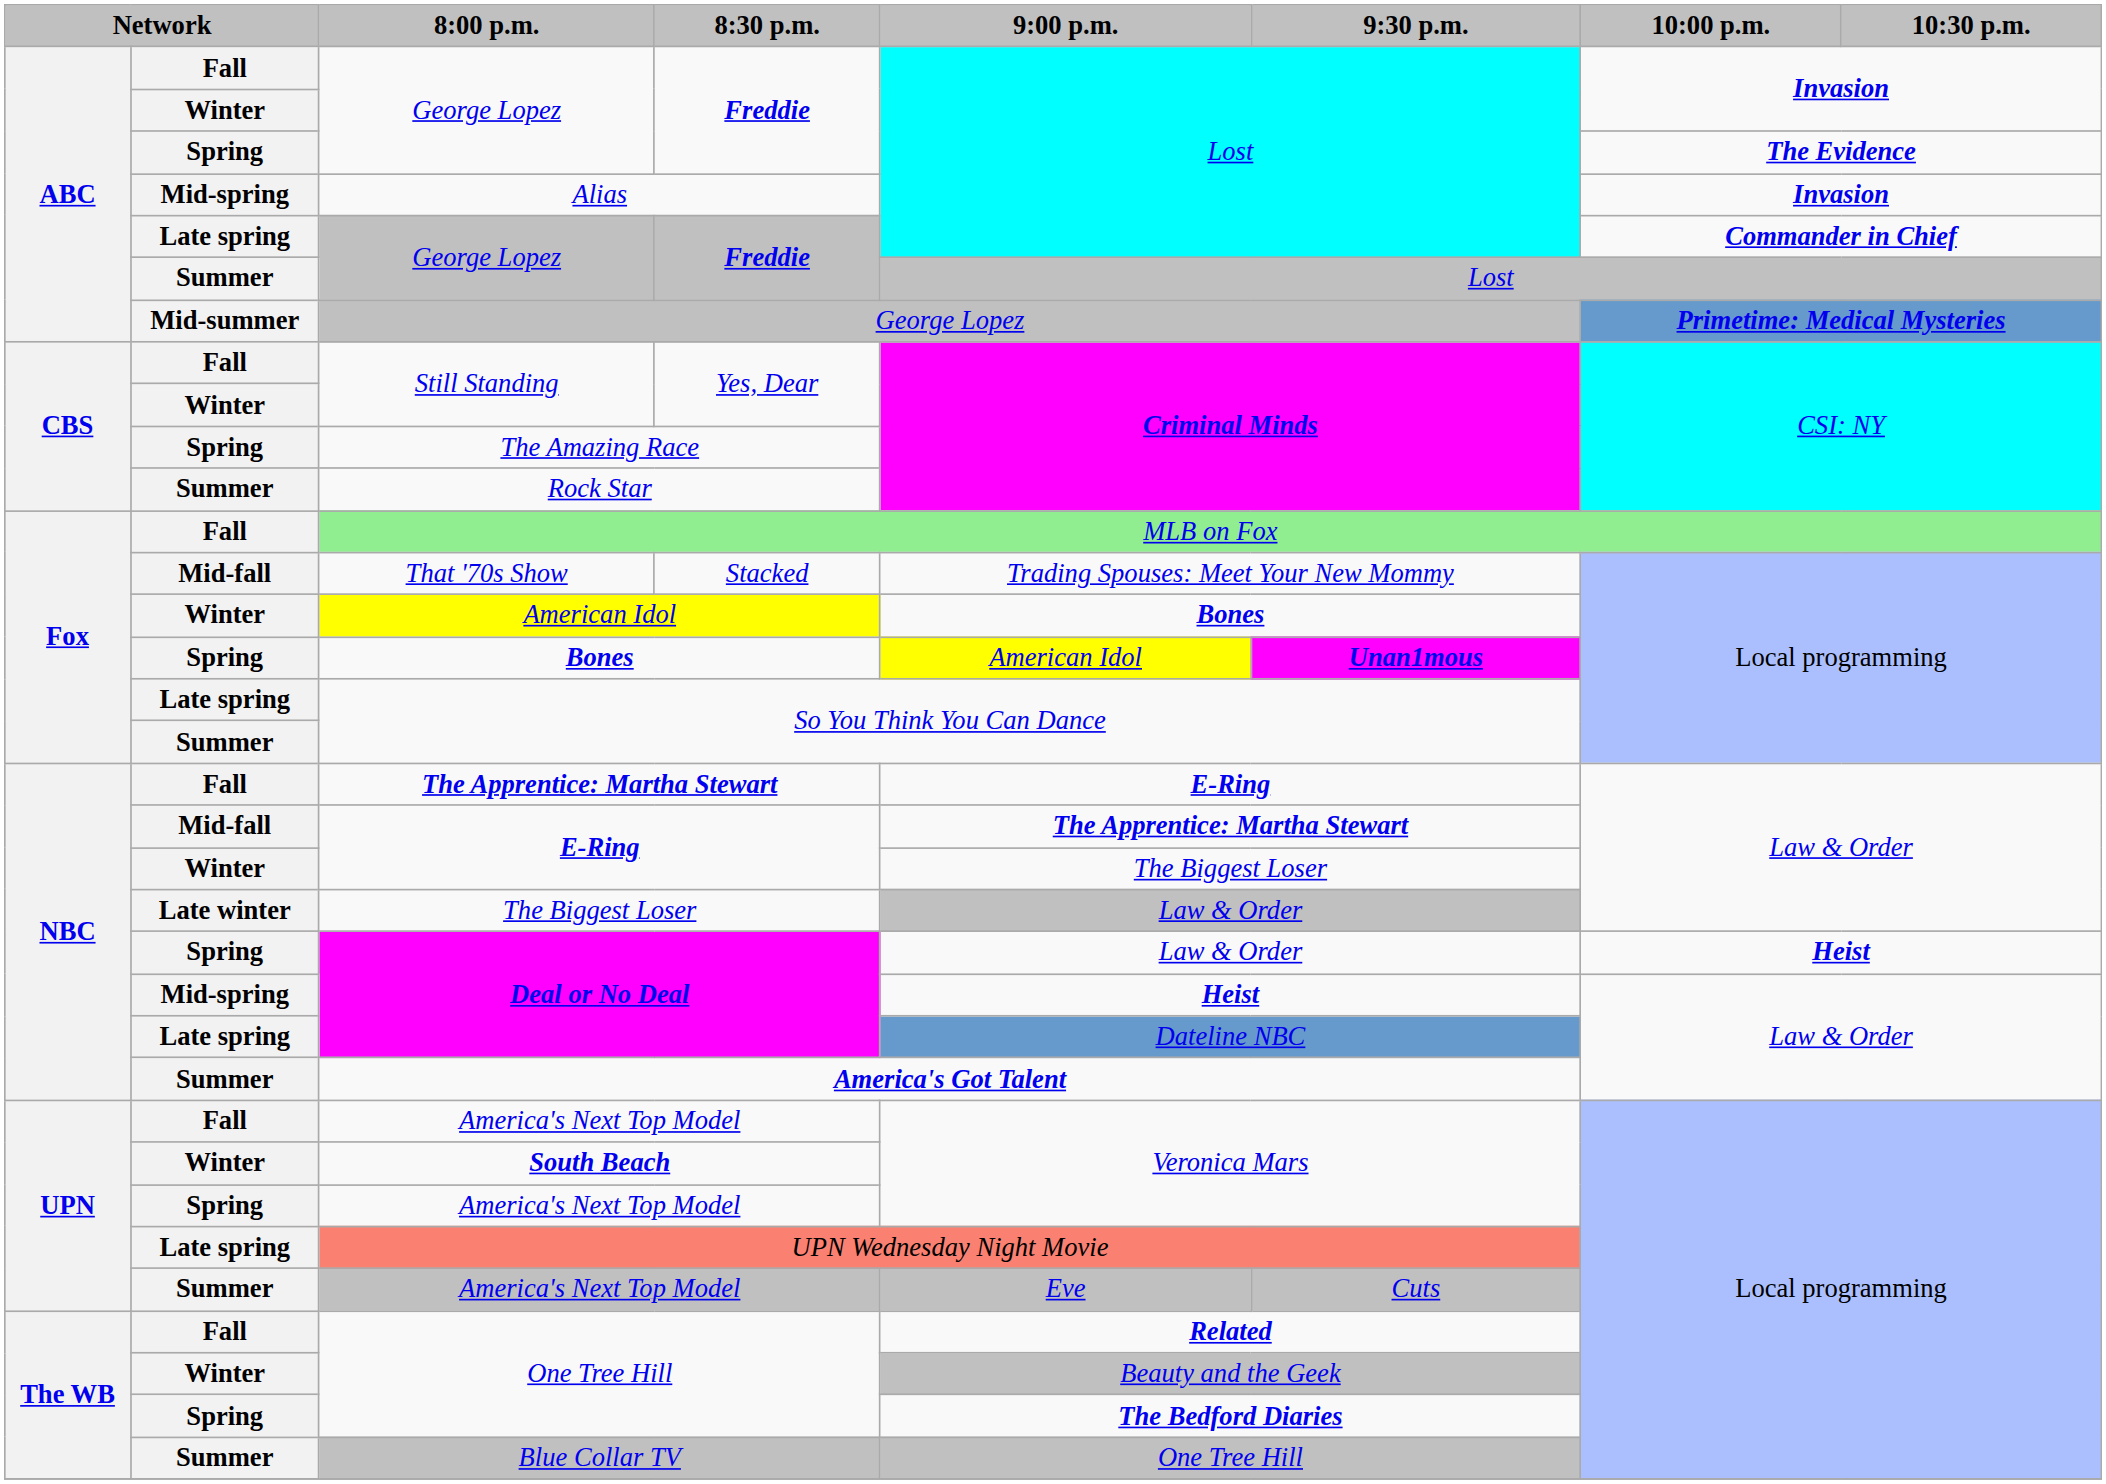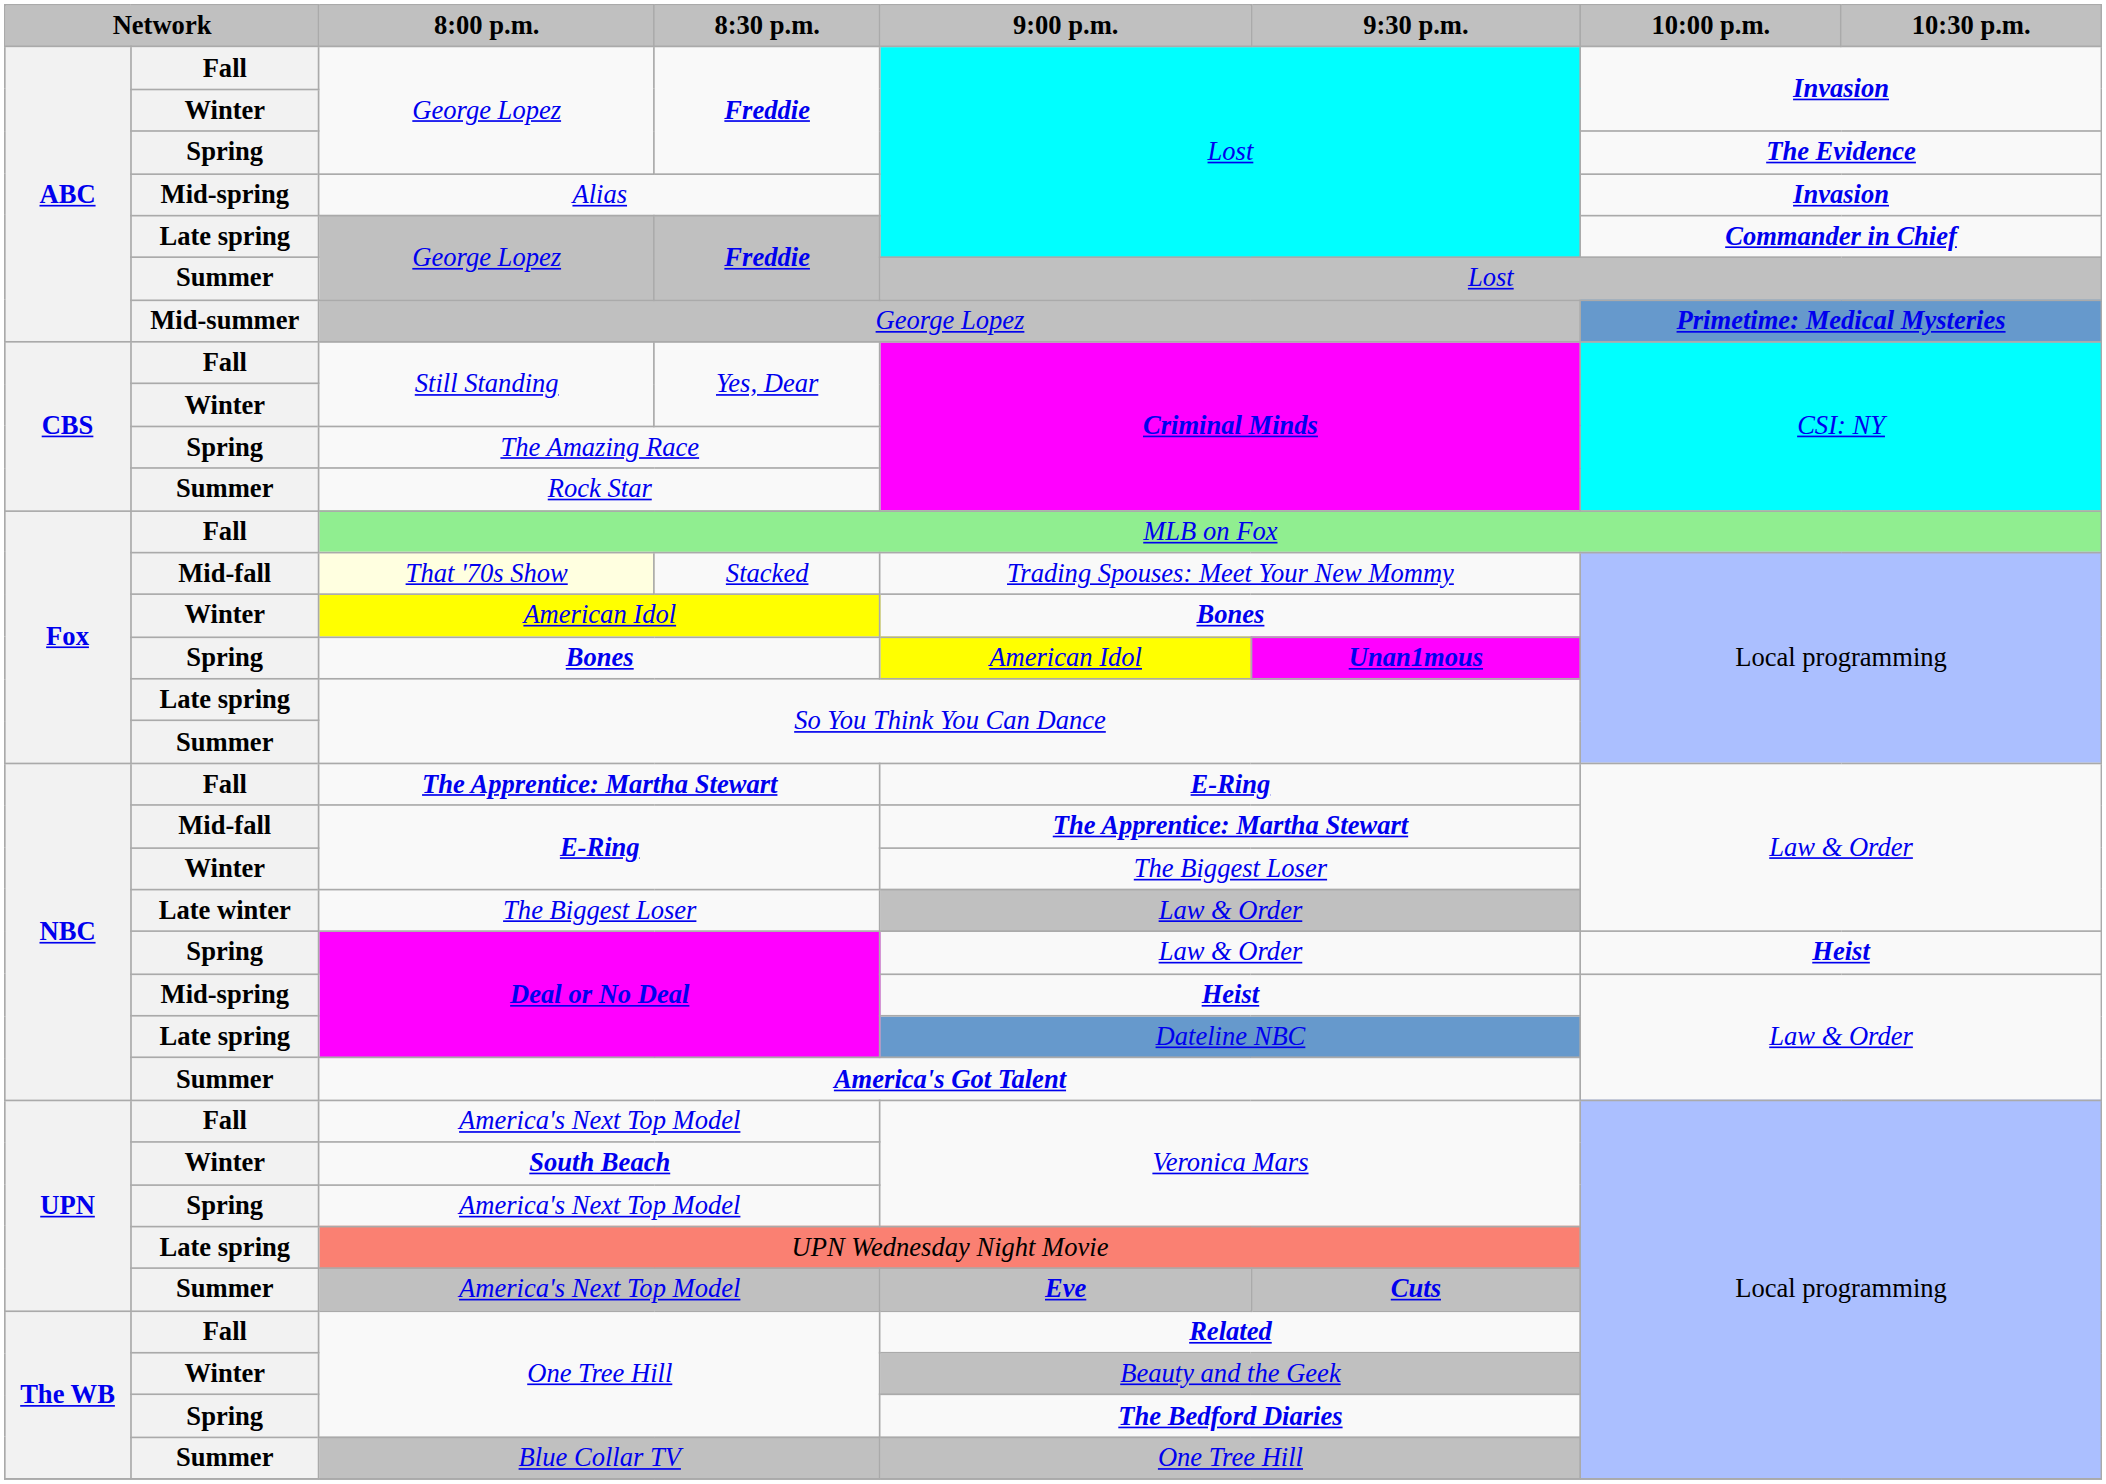(487, 573) no background -> (487, 573) lightyellow background
(1066, 1289) normal -> (1066, 1289) bold
(1416, 1289) normal -> (1416, 1289) bold
